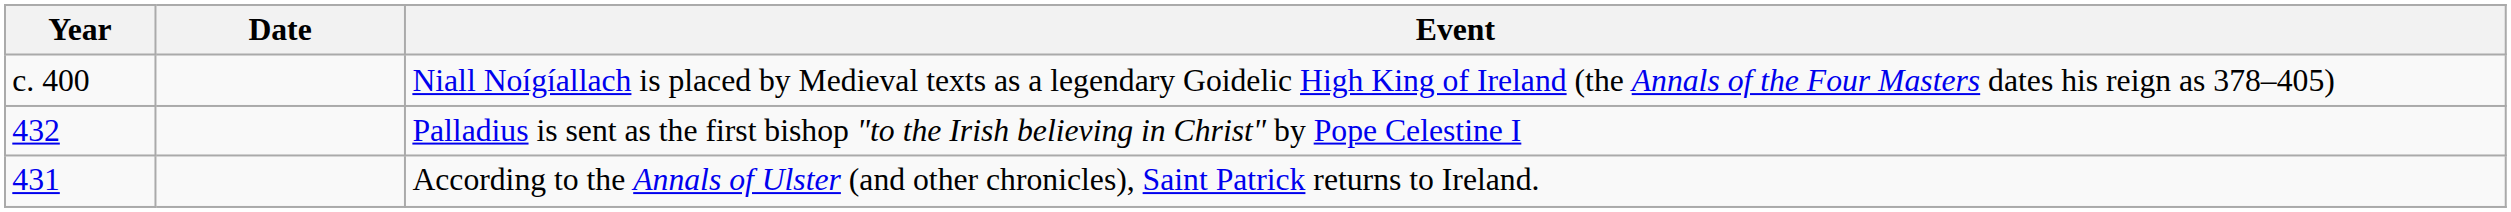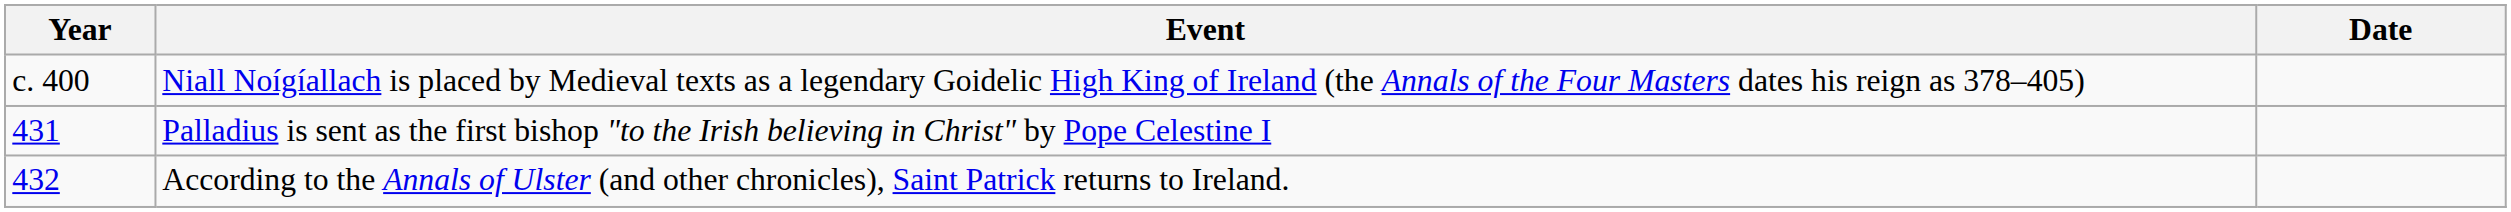columns swapped: (280, 29) <-> (1455, 29)
(36, 130) 432 -> (36, 130) 431
(36, 180) 431 -> (36, 180) 432
